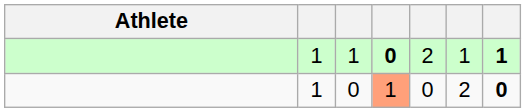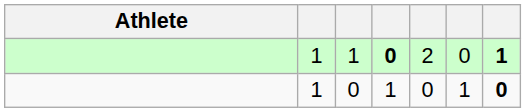(464, 55) 1 -> (464, 55) 0
(391, 90) lightsalmon background -> (391, 90) no background
(464, 90) 2 -> (464, 90) 1
